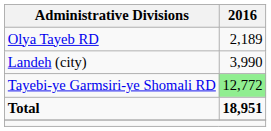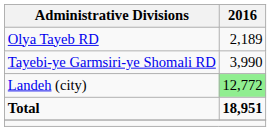(47, 62) Landeh (city) -> (112, 62) Tayebi-ye Garmsiri-ye Shomali RD
(112, 85) Tayebi-ye Garmsiri-ye Shomali RD -> (47, 85) Landeh (city)
